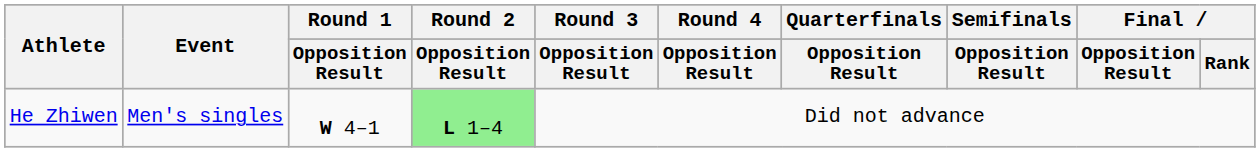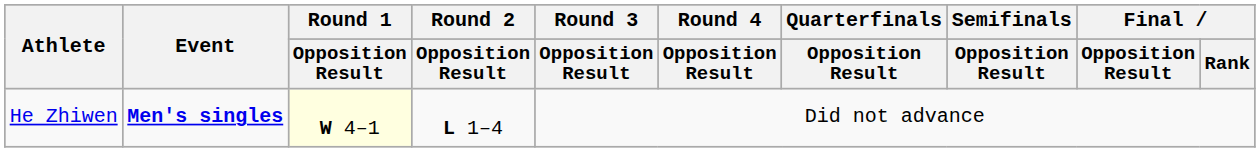(205, 117) normal -> (205, 117) bold
(350, 129) no background -> (350, 129) lightyellow background
(473, 129) lightgreen background -> (473, 129) no background
